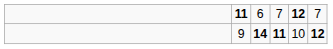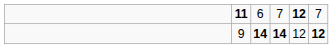(279, 33) 11 -> (280, 33) 14
(298, 33) 10 -> (299, 33) 12
